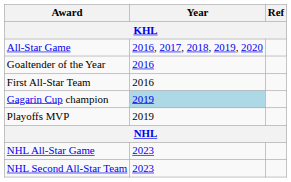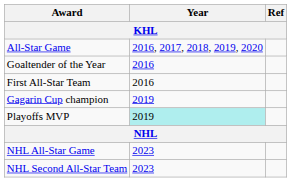(143, 99) lightblue background -> (143, 99) no background
(143, 116) no background -> (143, 116) paleturquoise background
